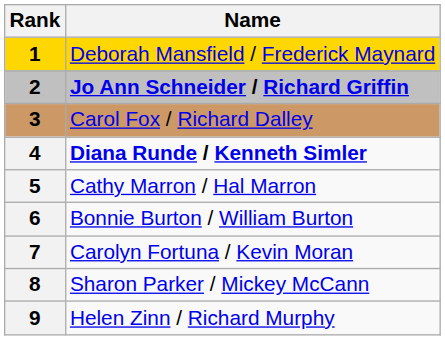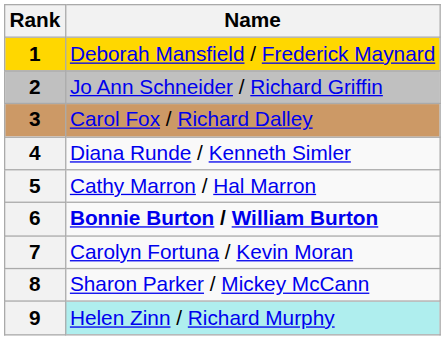(239, 86) bold -> (226, 86) normal
(218, 152) bold -> (210, 152) normal
(212, 218) normal -> (224, 218) bold
(202, 317) no background -> (202, 317) paleturquoise background
